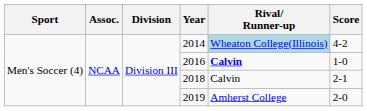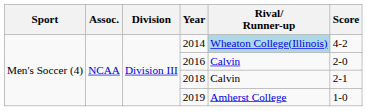(226, 61) bold -> (225, 61) normal
(340, 61) 1-0 -> (340, 61) 2-0
(340, 97) 2-0 -> (340, 97) 1-0
